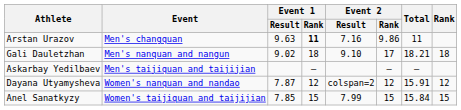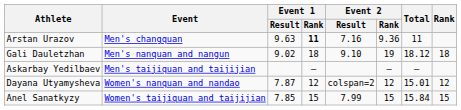(389, 40) 9.86 -> (389, 40) 9.36
(389, 54) 17 -> (389, 54) 19
(417, 54) 18.21 -> (417, 54) 18.12
(417, 83) 15.91 -> (417, 83) 15.01
